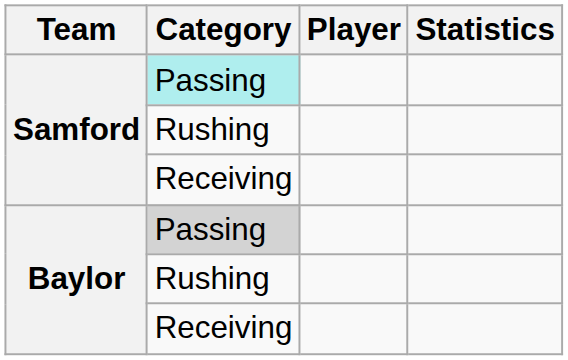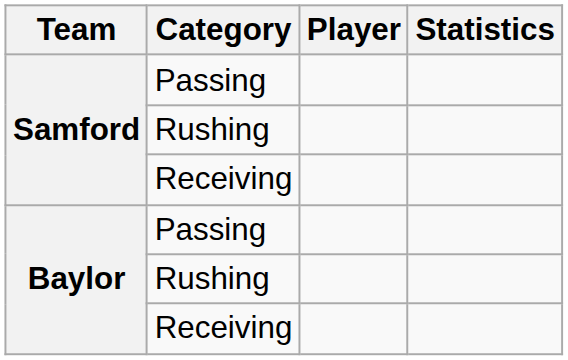(210, 79) paleturquoise background -> (210, 79) no background
(210, 228) lightgrey background -> (210, 228) no background
